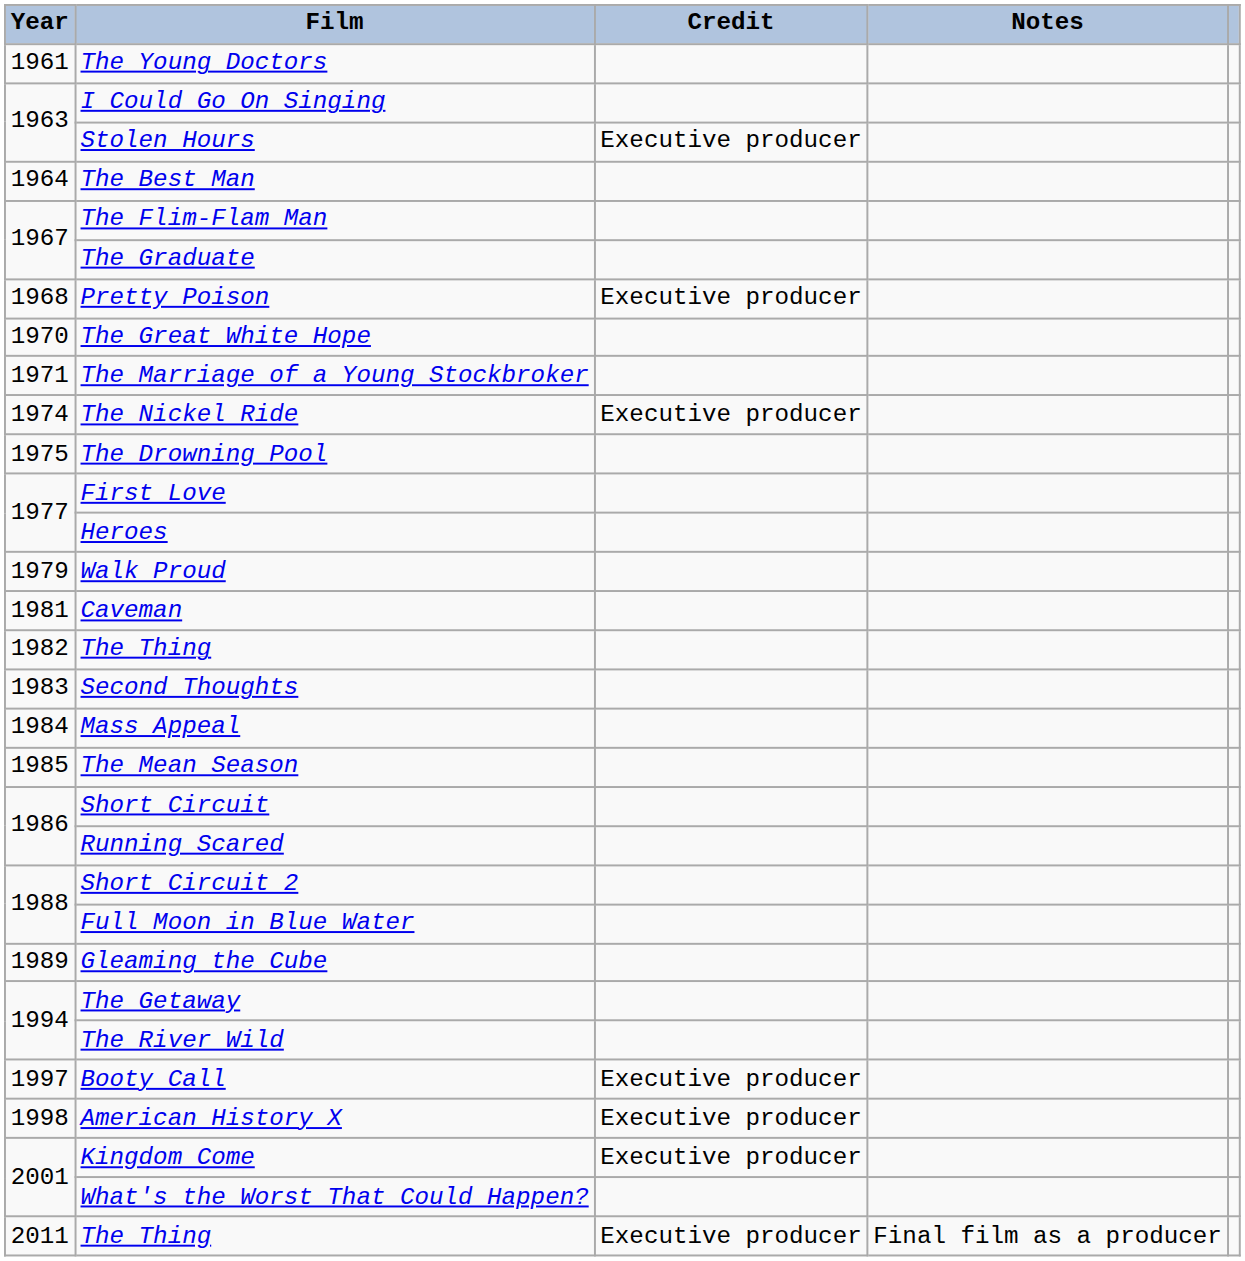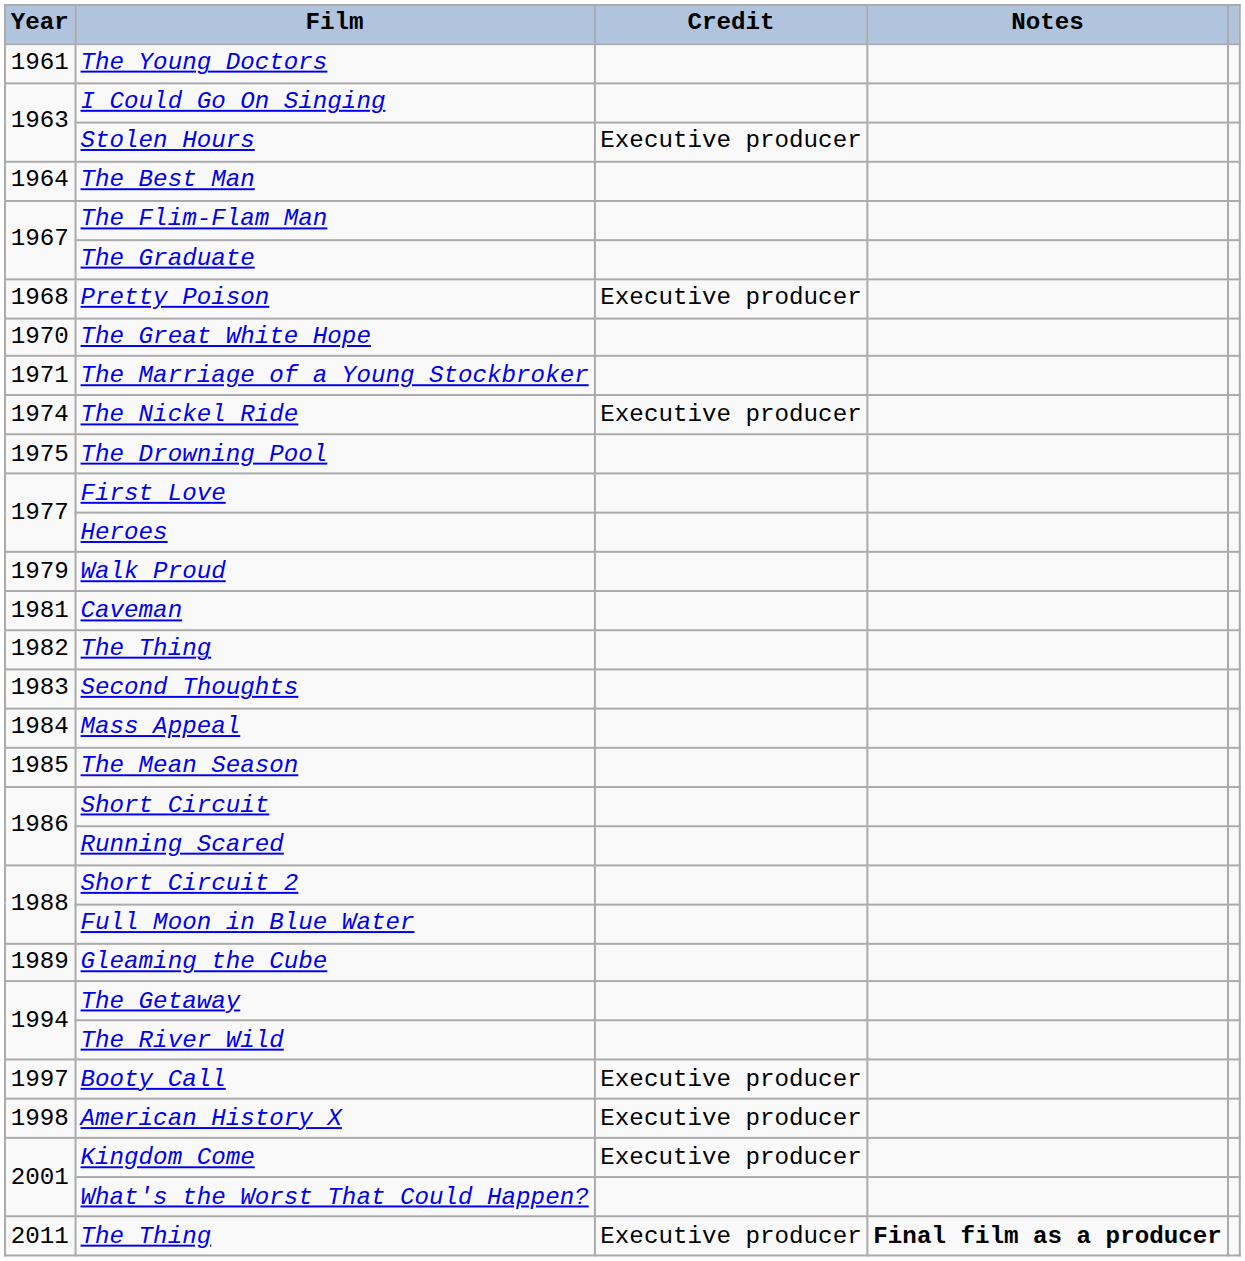(1048, 1236) normal -> (1048, 1236) bold
